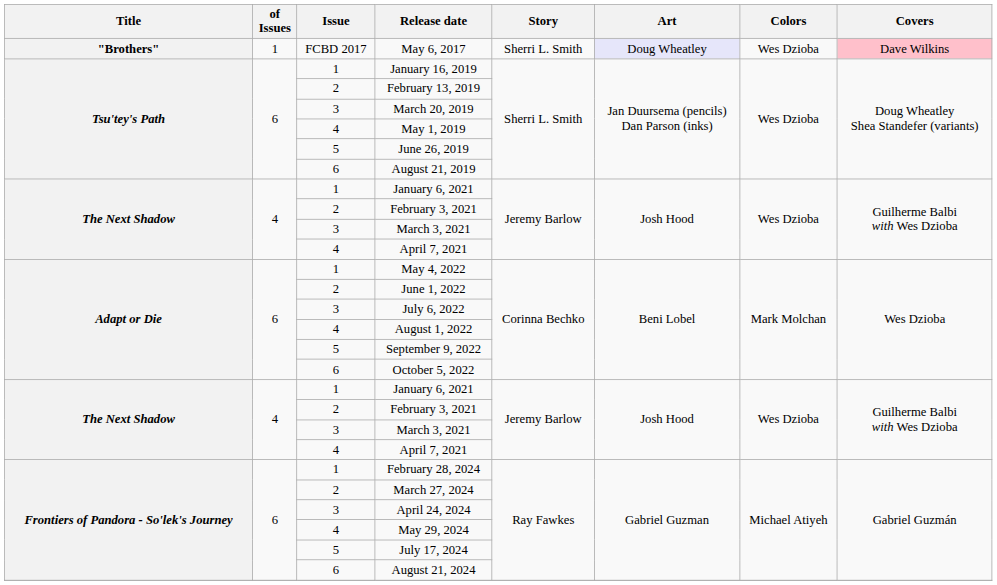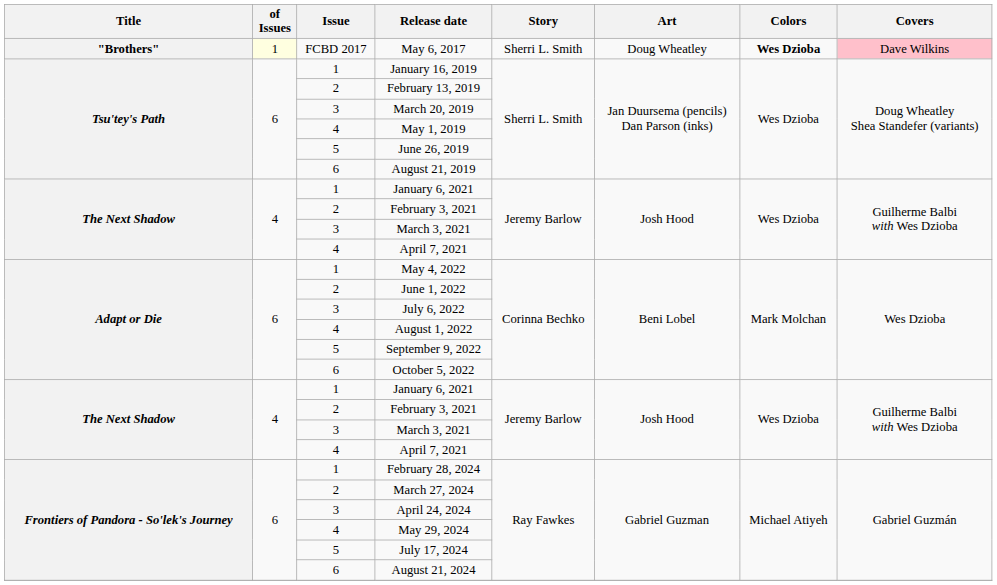(275, 48) no background -> (275, 48) lightyellow background
(667, 48) lavender background -> (667, 48) no background
(788, 48) normal -> (788, 48) bold
